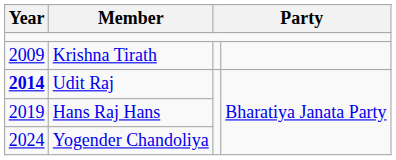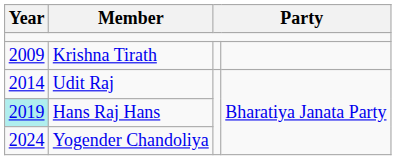(27, 83) bold -> (27, 83) normal
(27, 112) no background -> (27, 112) paleturquoise background
